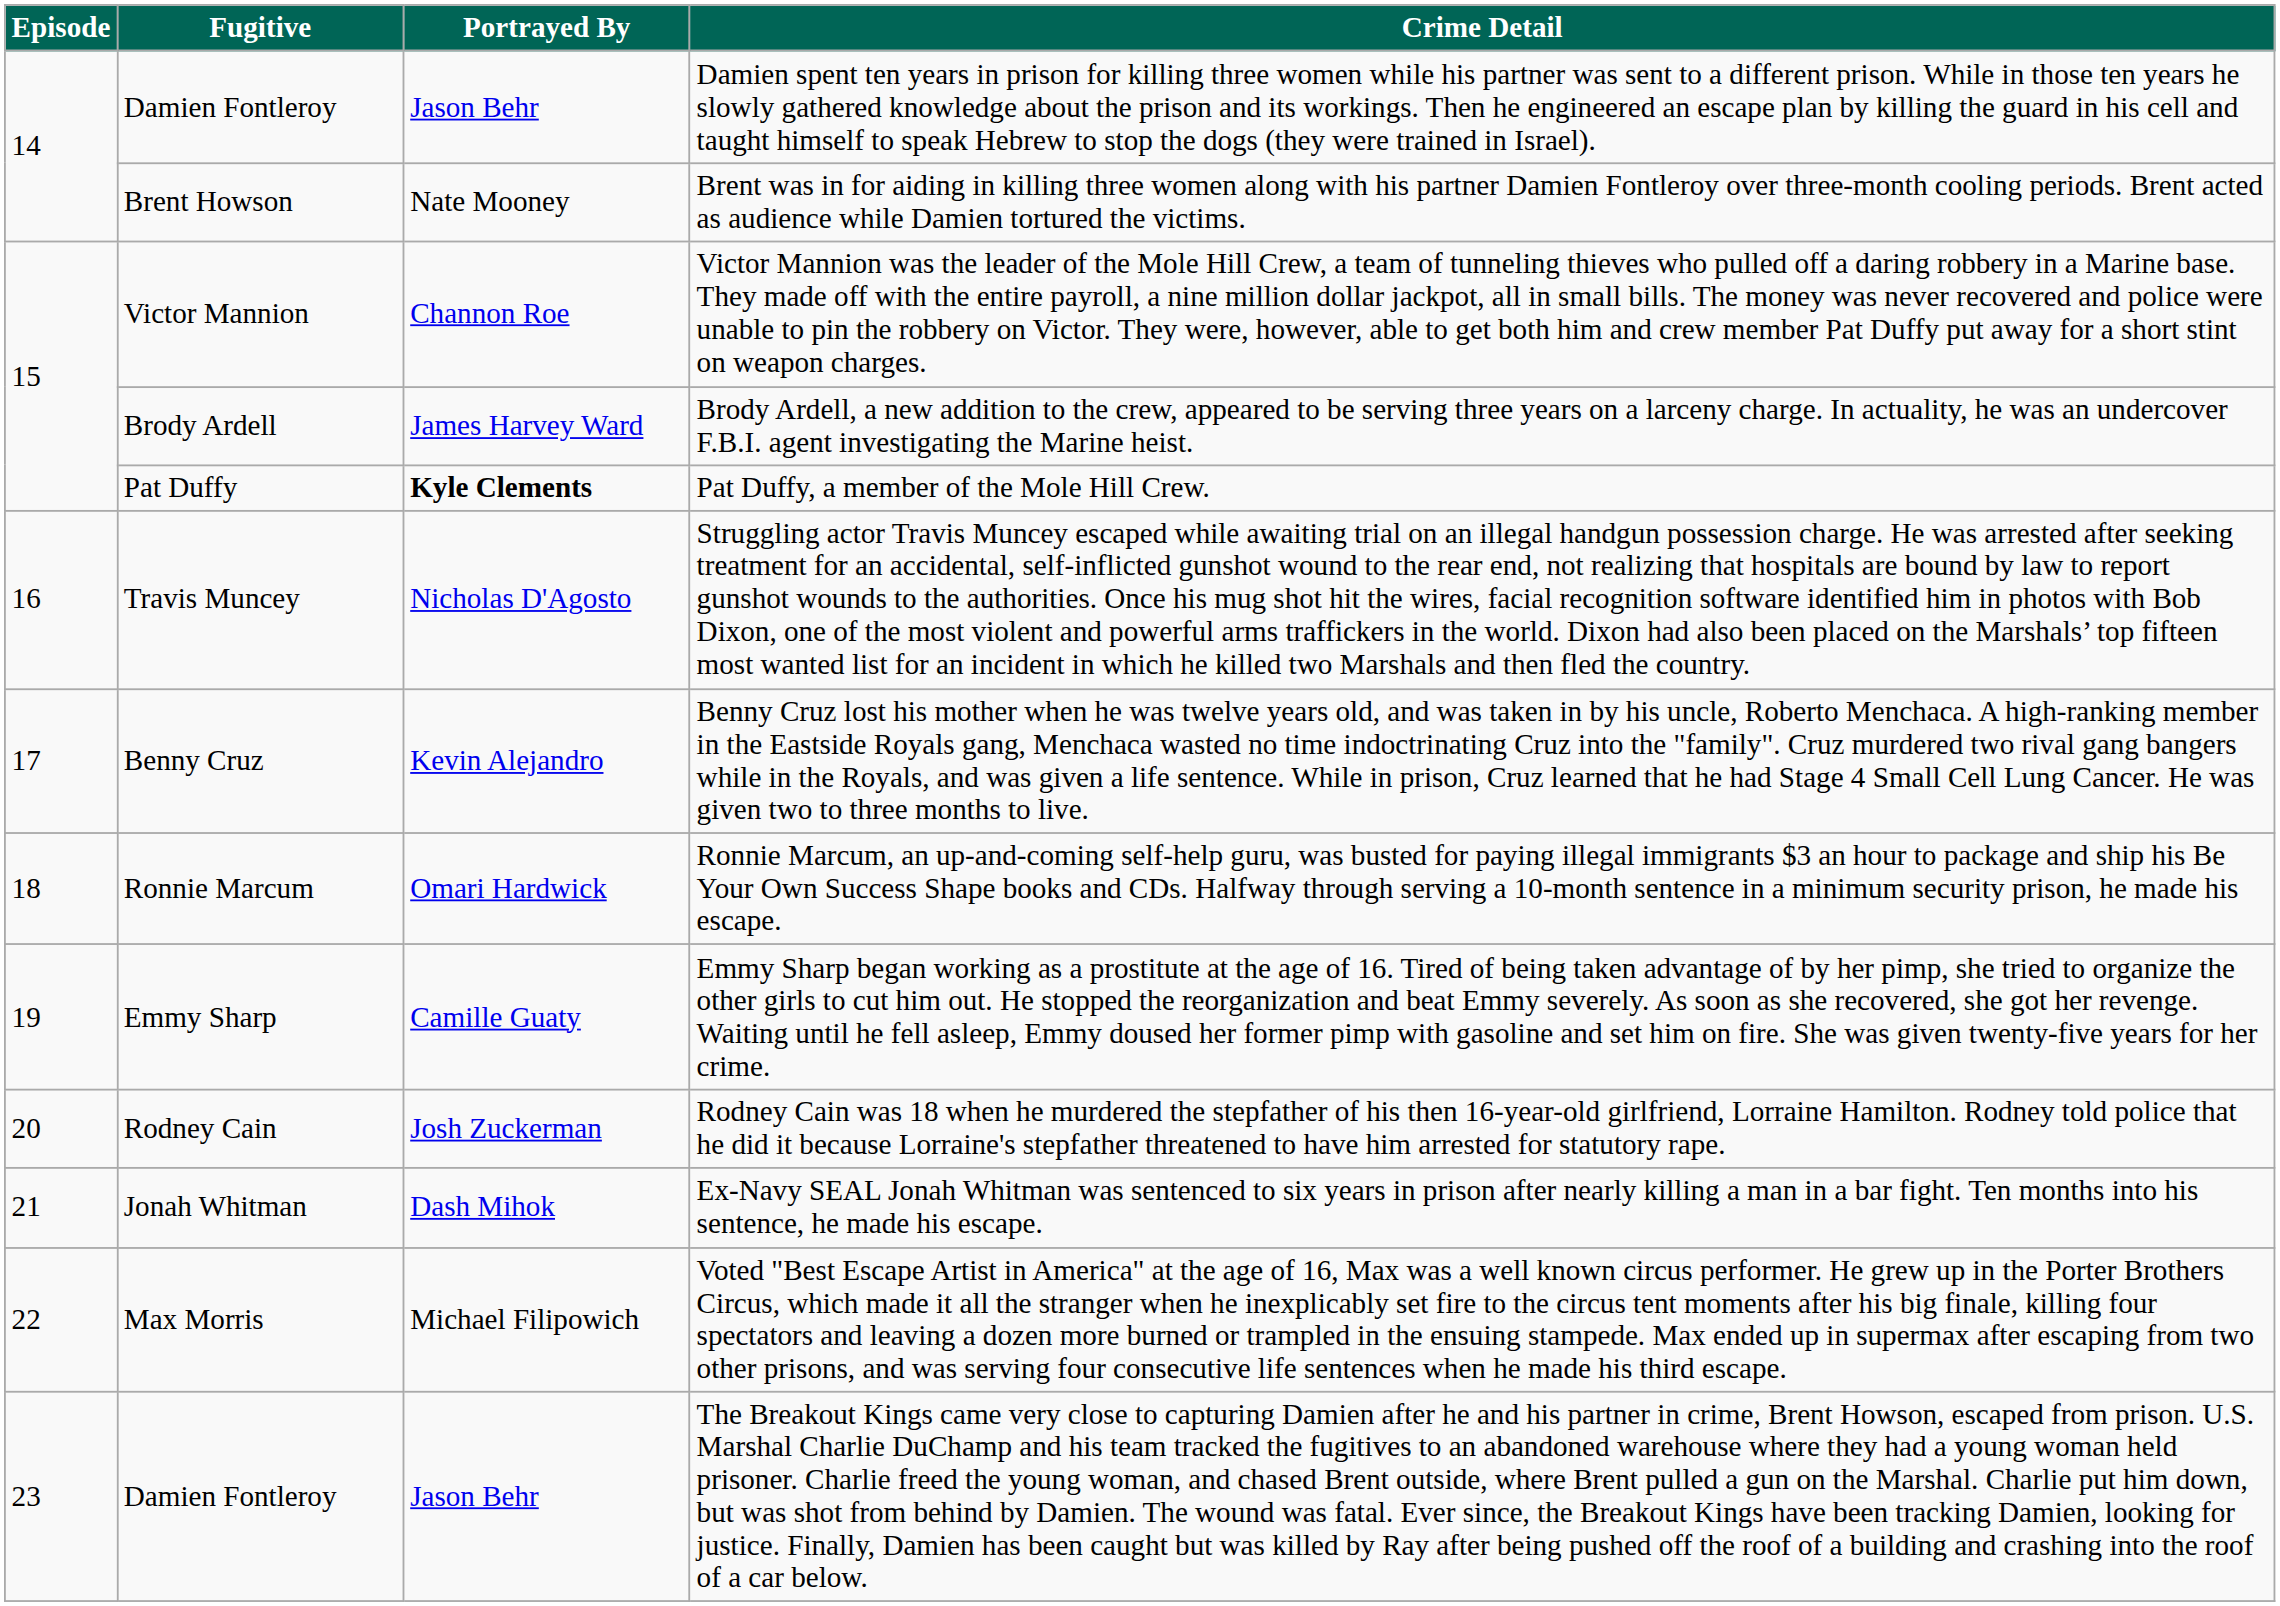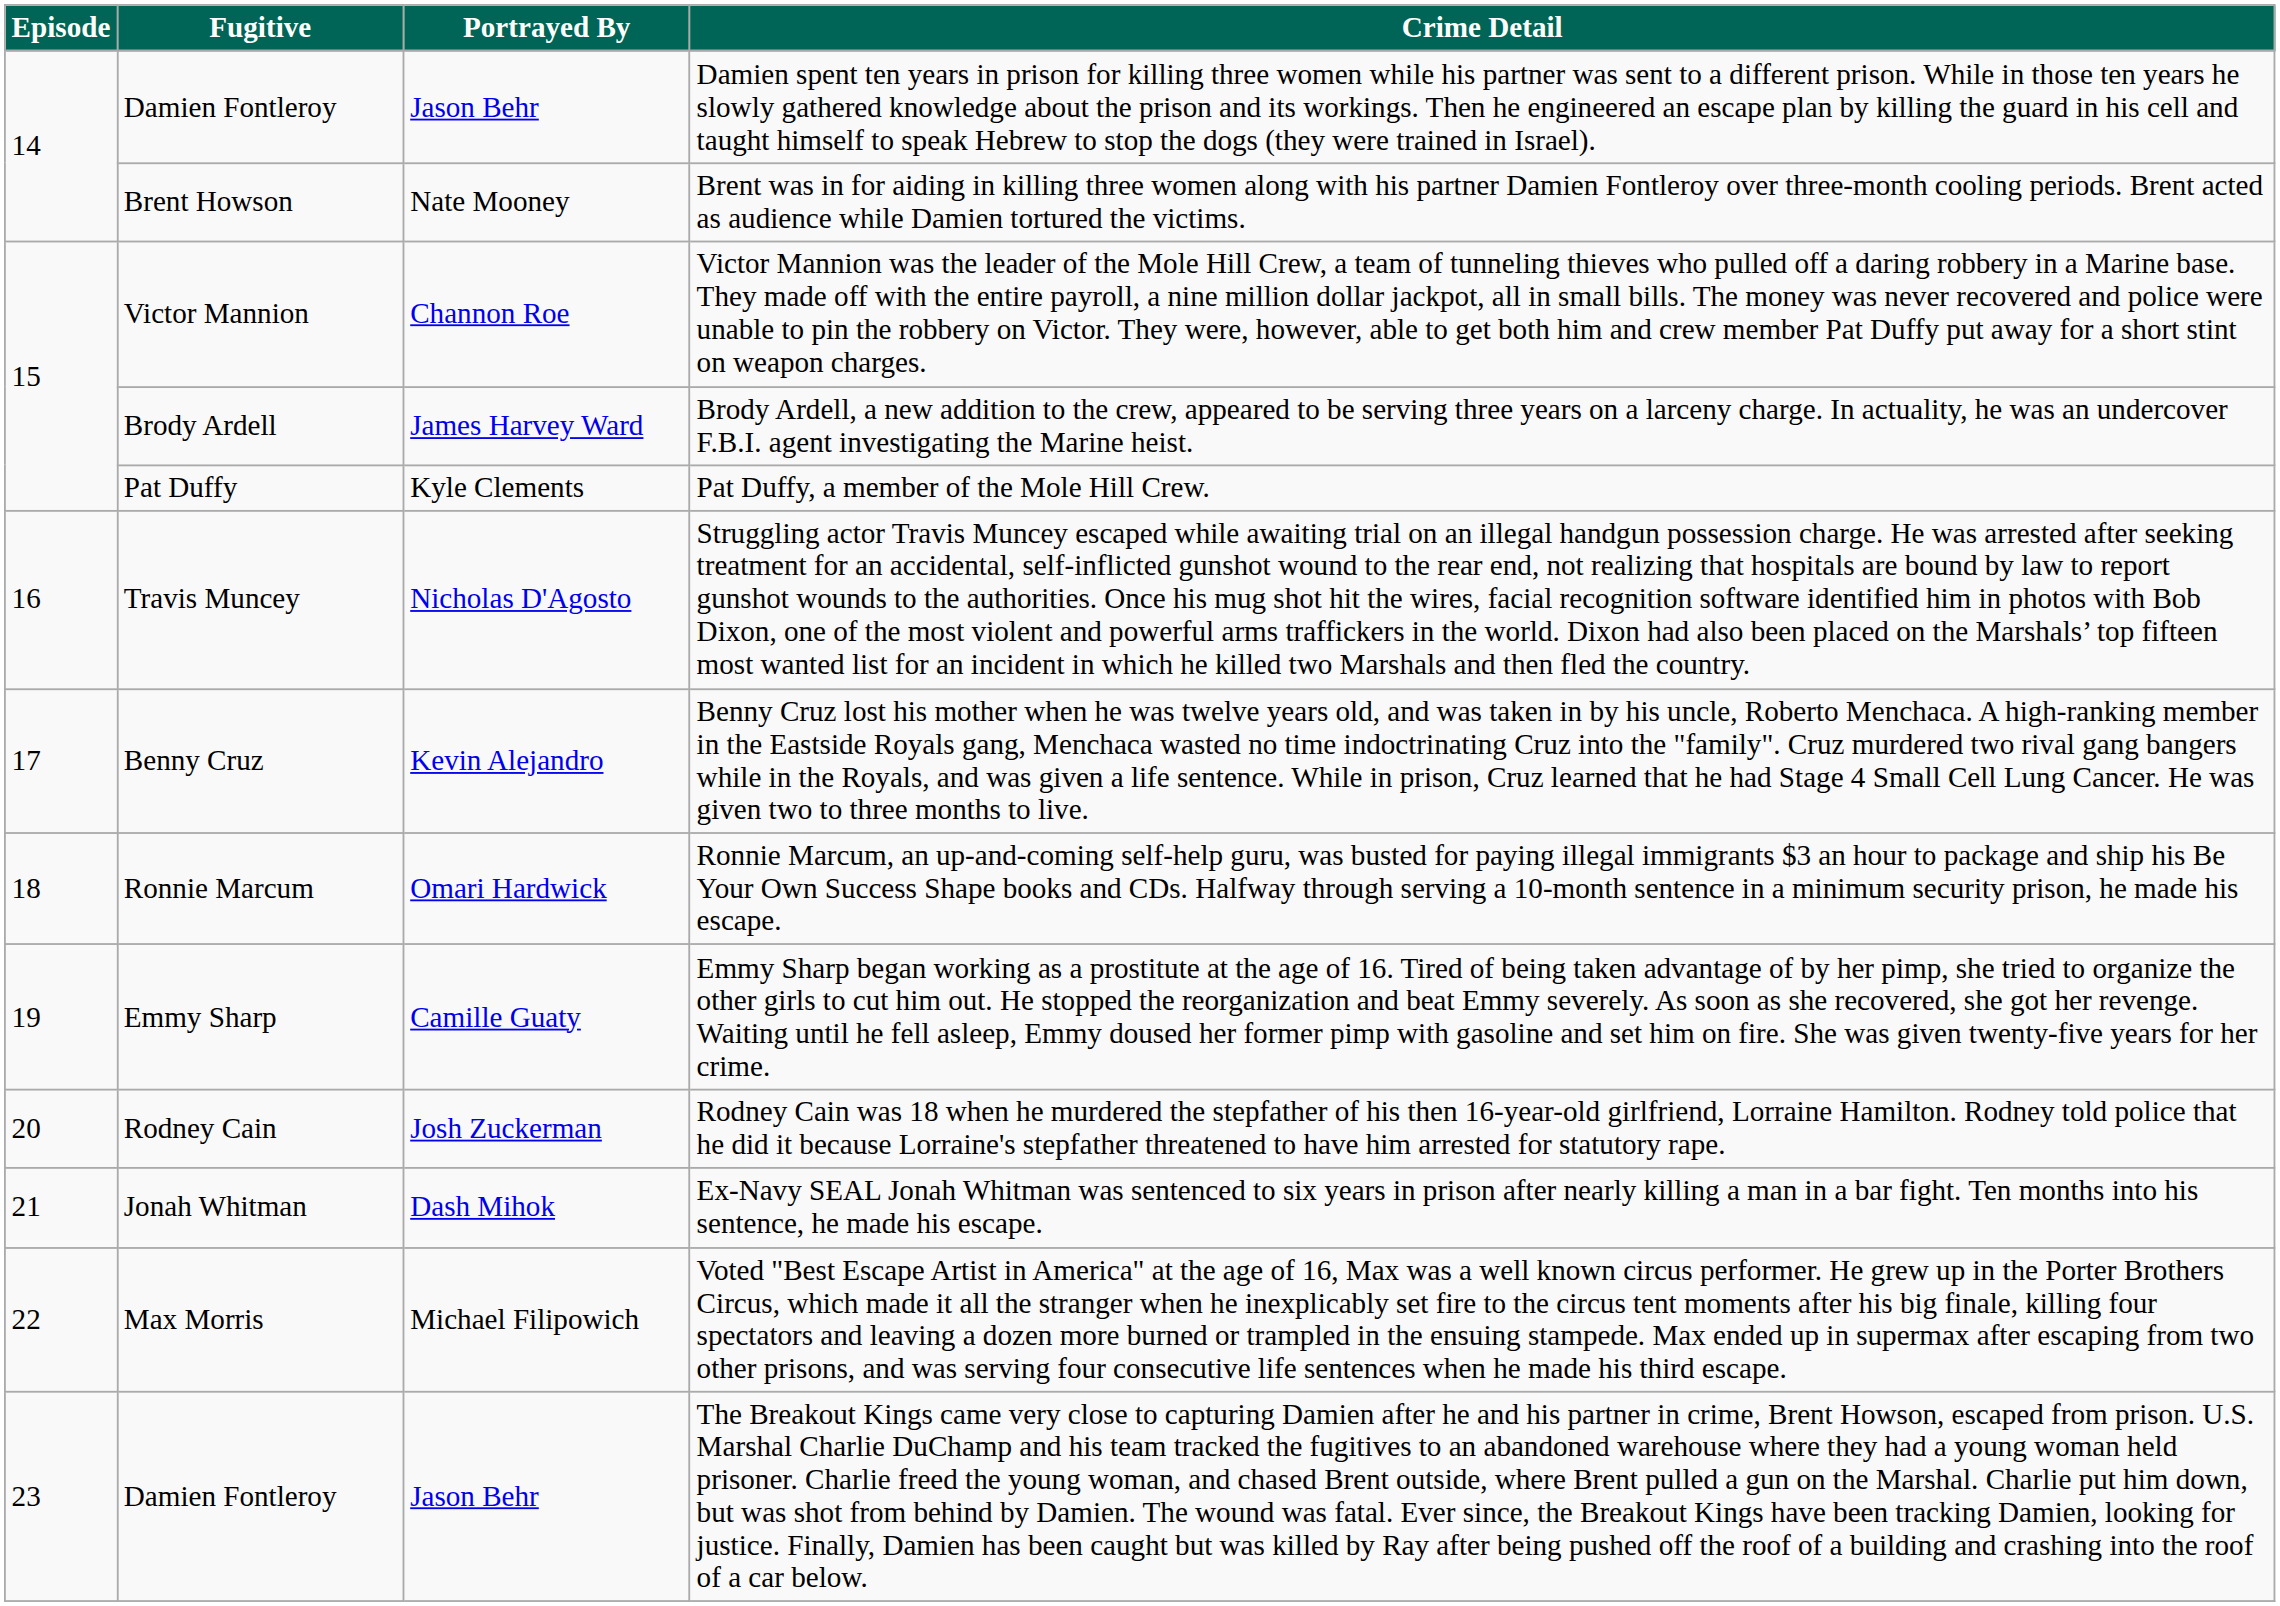(501, 487) bold -> (497, 487) normal
